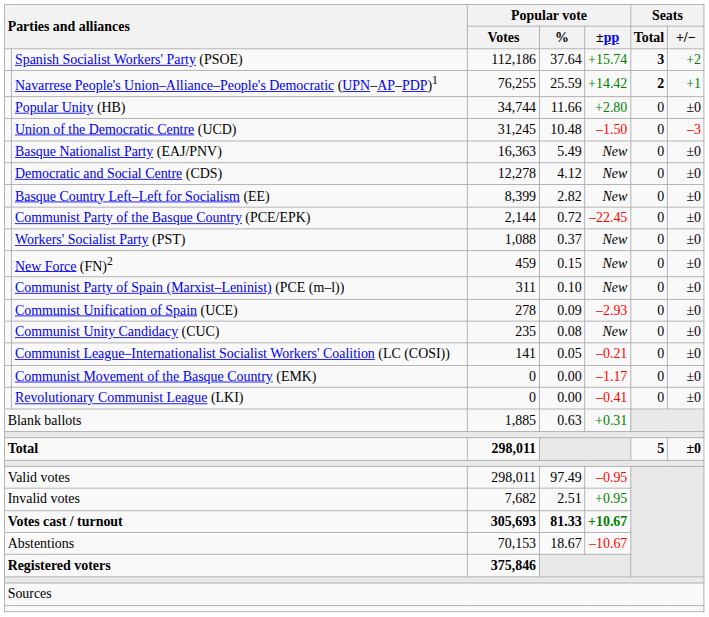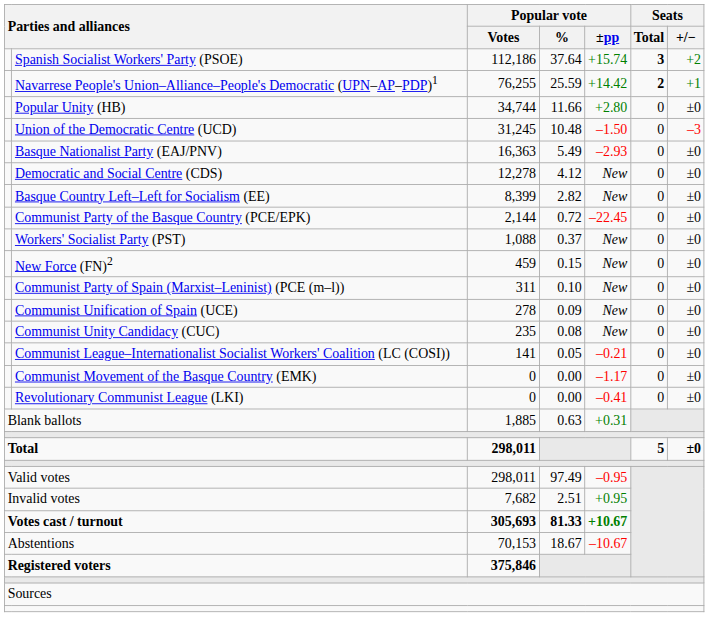(615, 151) New -> (612, 151) –2.93
(612, 310) –2.93 -> (615, 310) New
